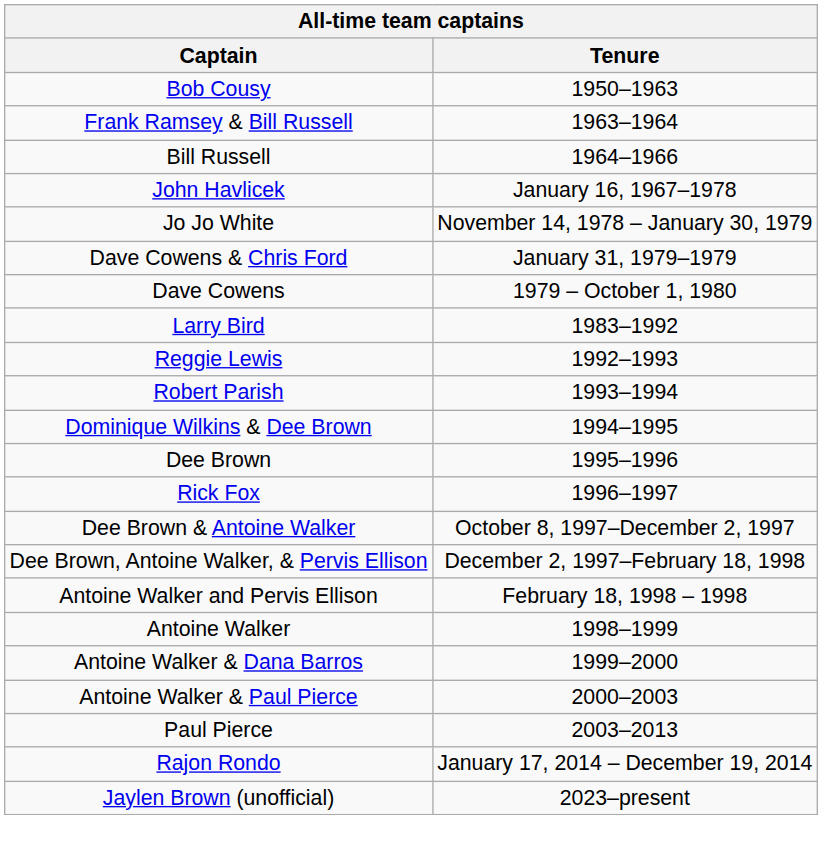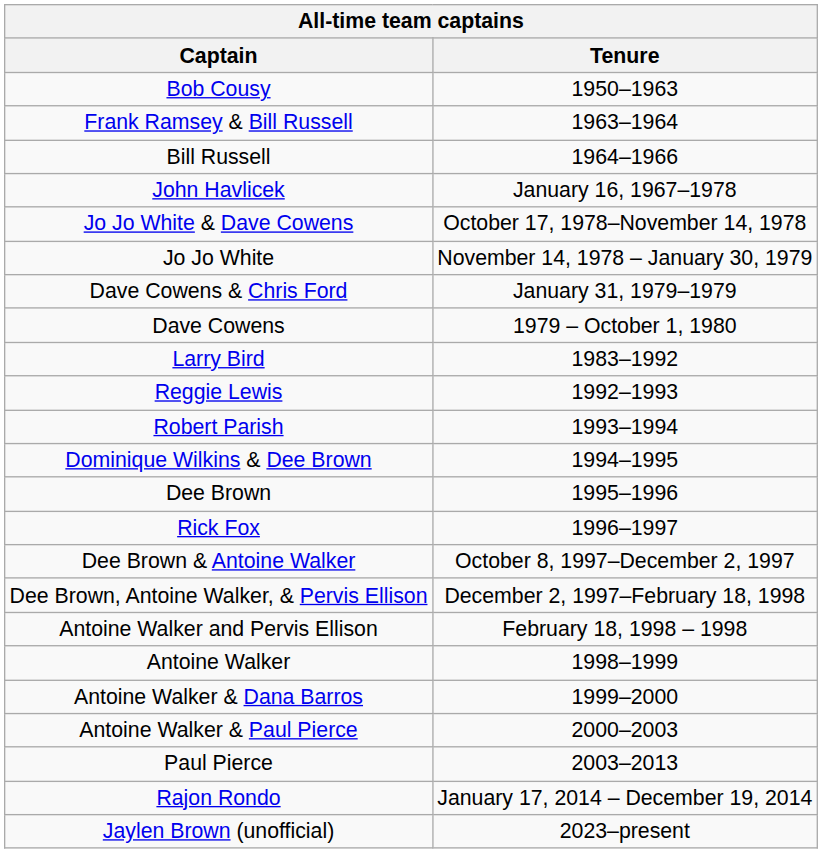+ row: (219, 223)
